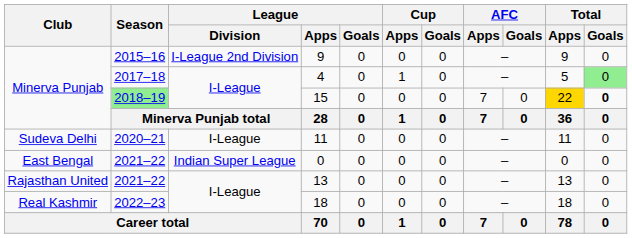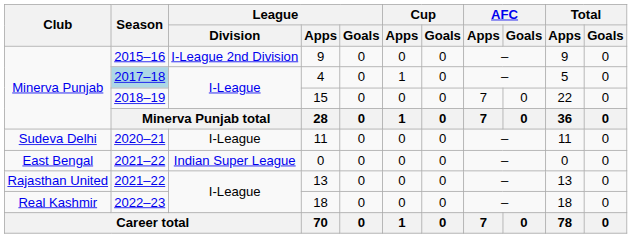(140, 77) no background -> (140, 77) lightblue background
(605, 77) lightgreen background -> (605, 77) no background
(140, 98) lightgreen background -> (140, 98) no background
(565, 98) gold background -> (565, 98) no background
(605, 98) bold -> (605, 98) normal
